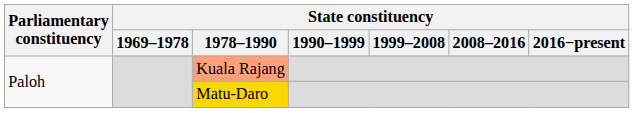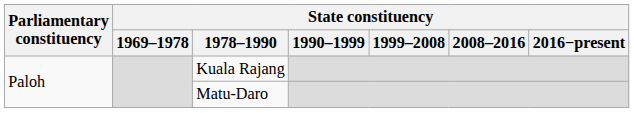(241, 68) lightsalmon background -> (241, 68) no background
(232, 94) gold background -> (232, 94) no background
